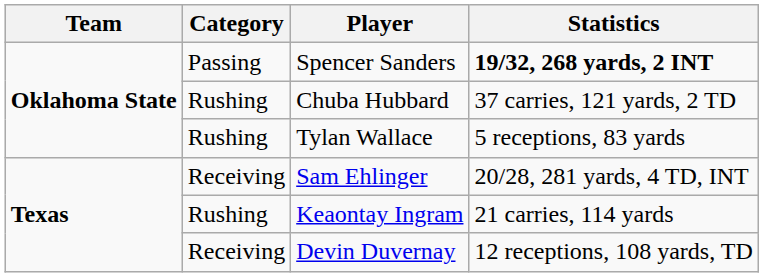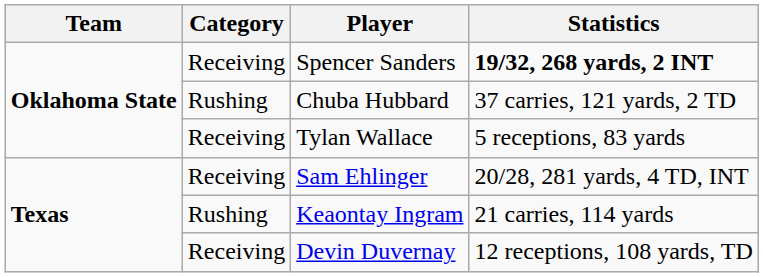(225, 61) Passing -> (236, 61) Receiving
(228, 137) Rushing -> (236, 137) Receiving
